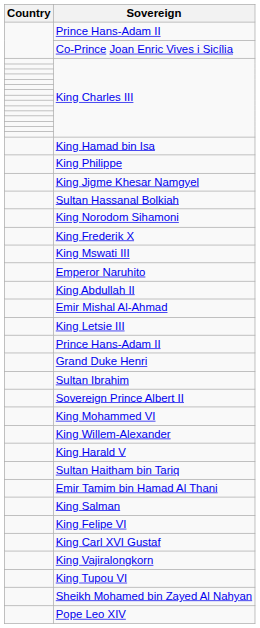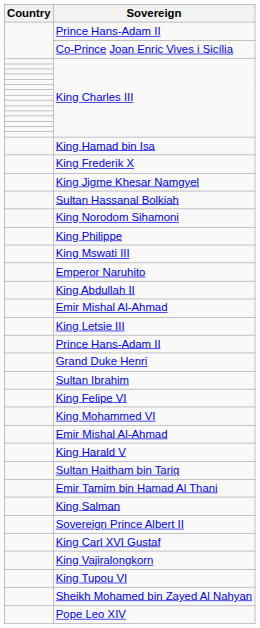(89, 164) King Philippe -> (95, 164) King Frederik X
(95, 236) King Frederik X -> (89, 236) King Philippe
(120, 398) Sovereign Prince Albert II -> (91, 398) King Felipe VI
(113, 434) King Willem-Alexander -> (112, 434) Emir Mishal Al-Ahmad
(91, 524) King Felipe VI -> (120, 524) Sovereign Prince Albert II
